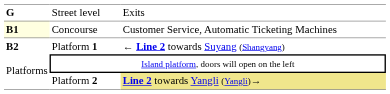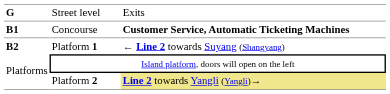(12, 29) lightyellow background -> (12, 29) no background
(230, 29) normal -> (236, 29) bold
